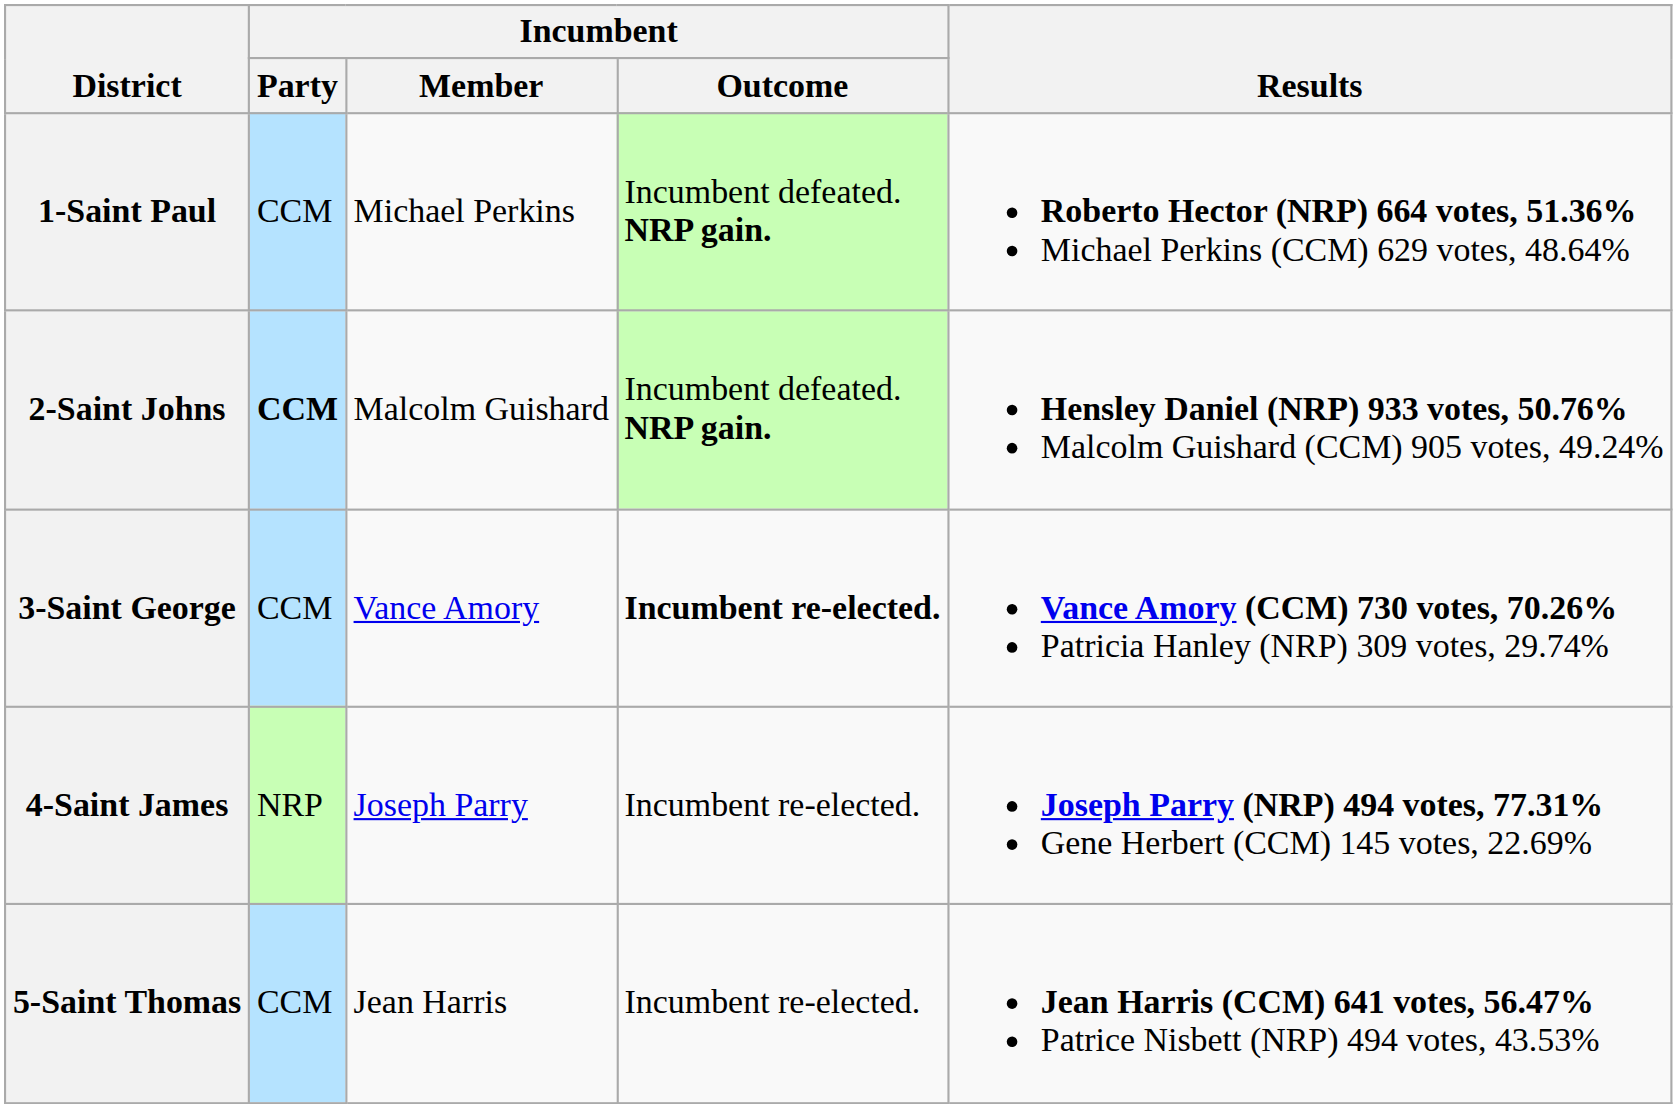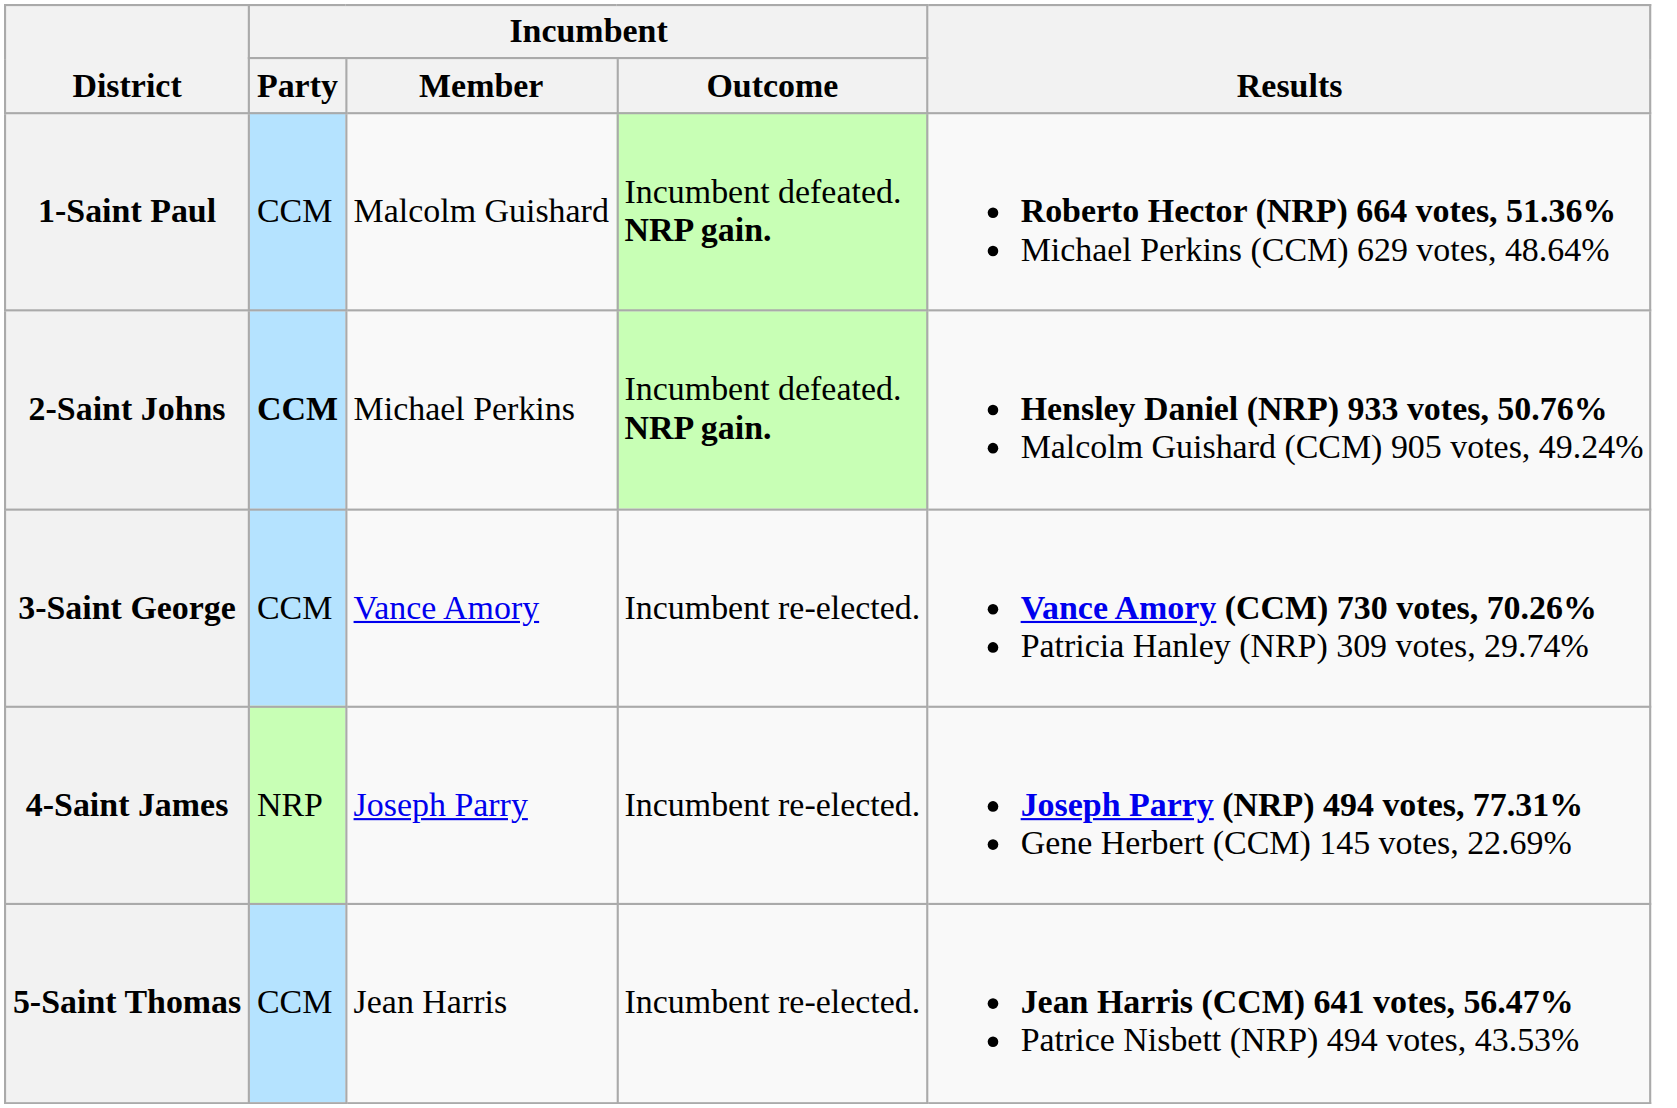(464, 211) Michael Perkins -> (481, 211) Malcolm Guishard
(481, 409) Malcolm Guishard -> (464, 409) Michael Perkins
(782, 606) bold -> (772, 606) normal
